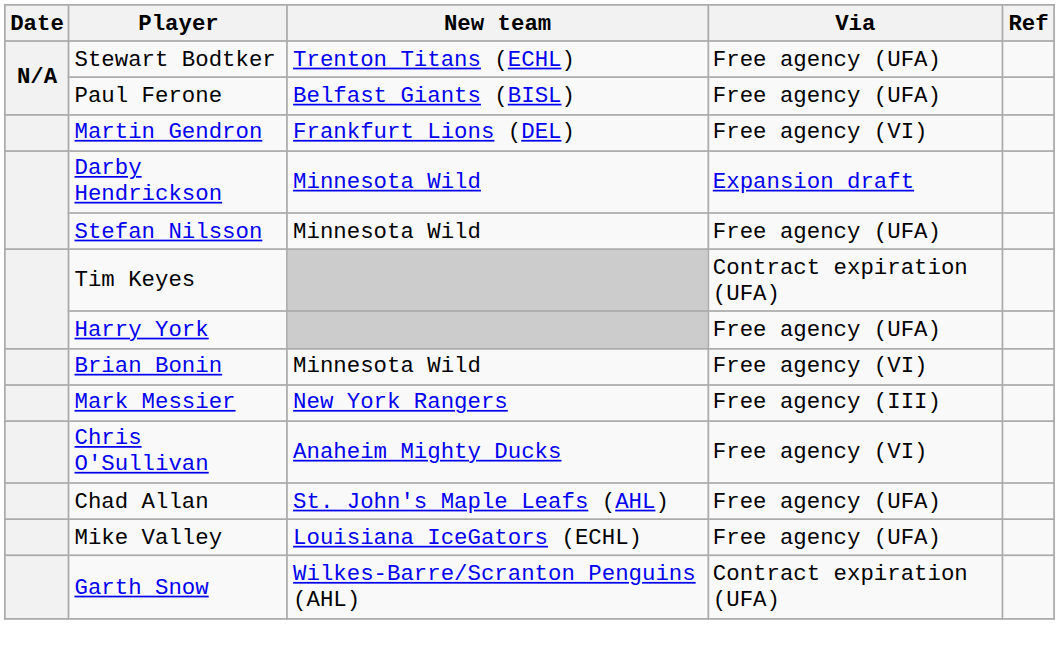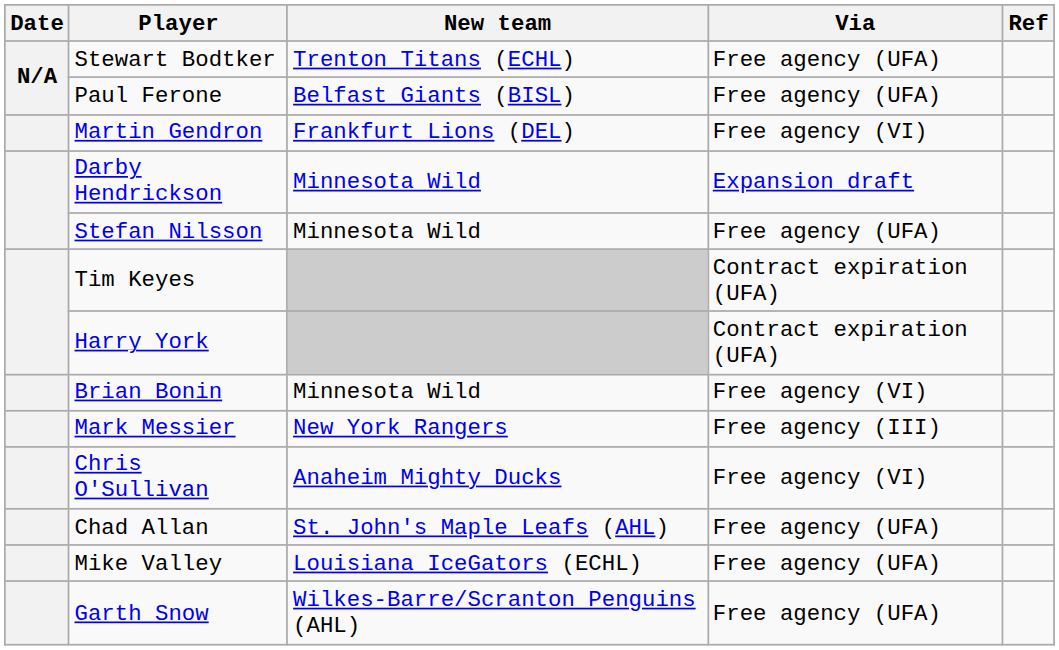(827, 330) Free agency (UFA) -> (840, 343) Contract expiration (UFA)
(840, 587) Contract expiration (UFA) -> (827, 613) Free agency (UFA)
